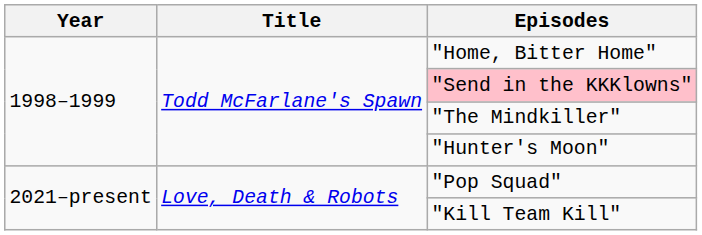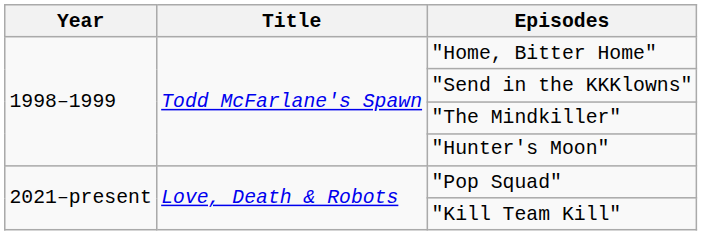(562, 85) pink background -> (562, 85) no background
